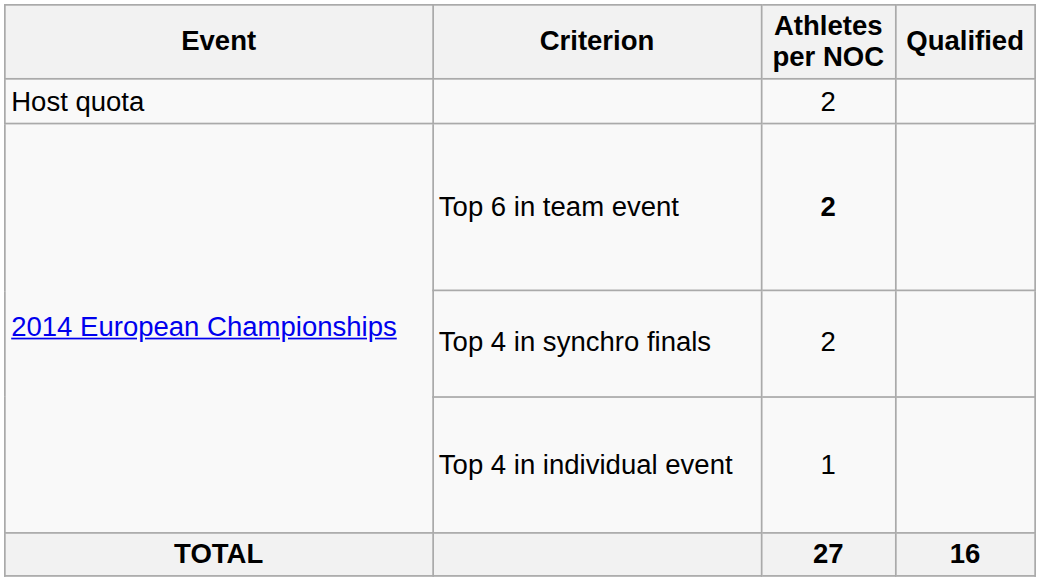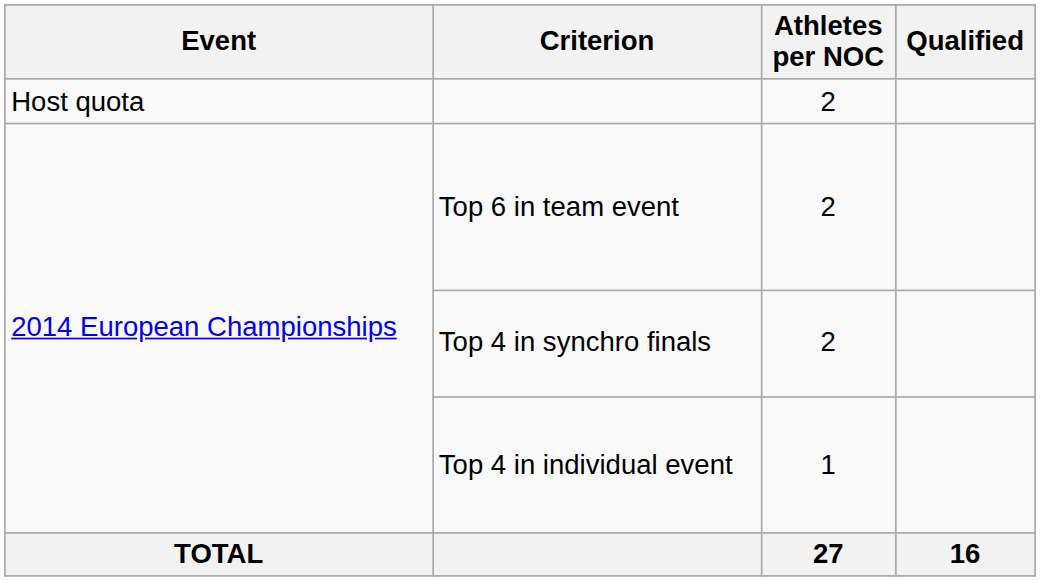(828, 206) bold -> (828, 206) normal
